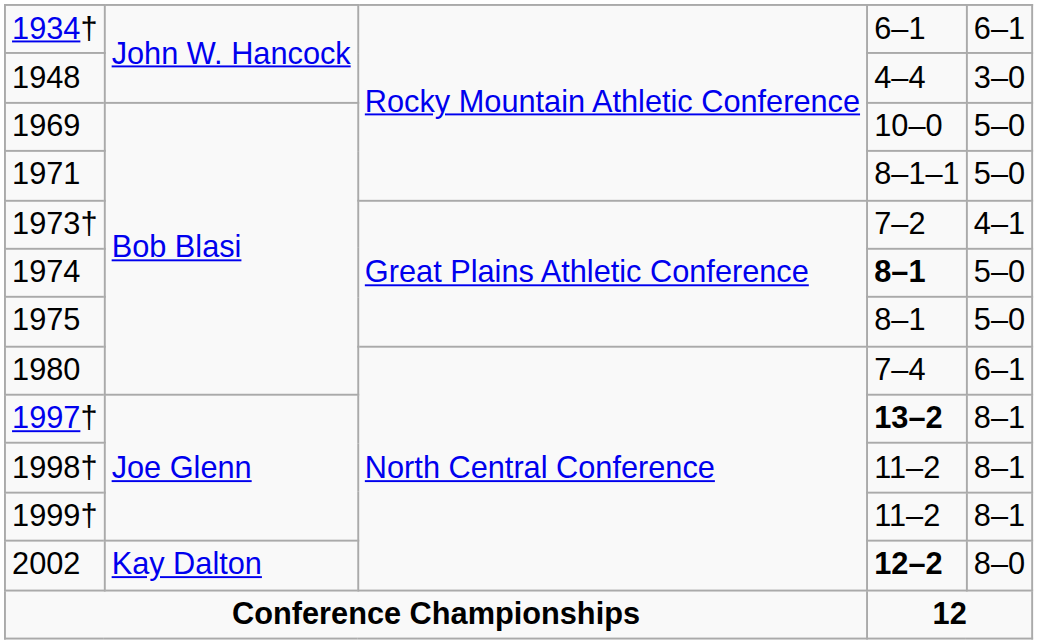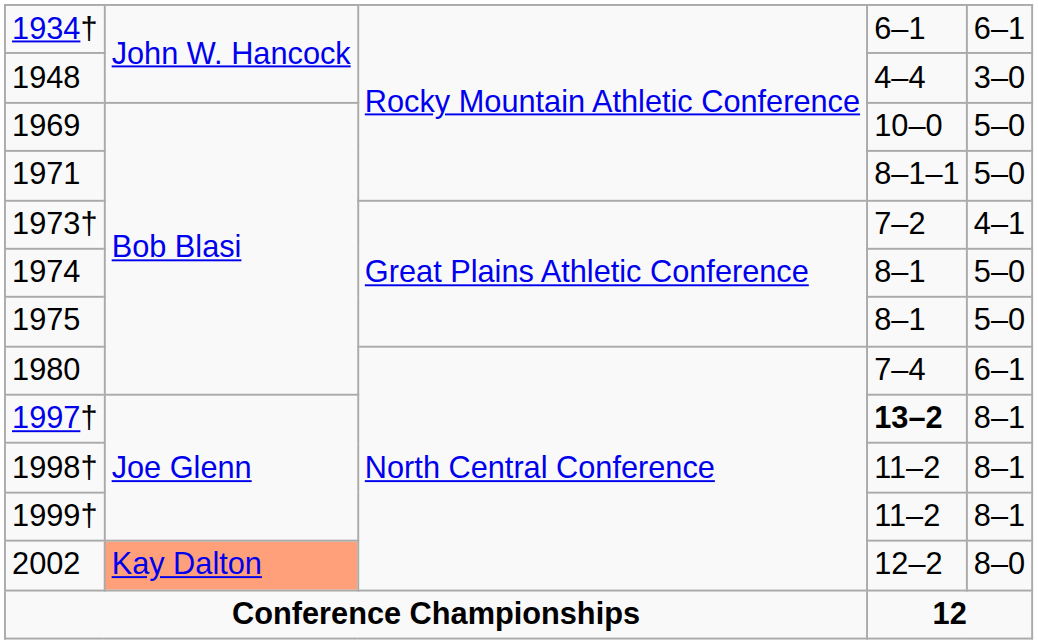(900, 272) bold -> (900, 272) normal
(187, 564) no background -> (187, 564) lightsalmon background
(908, 564) bold -> (908, 564) normal
